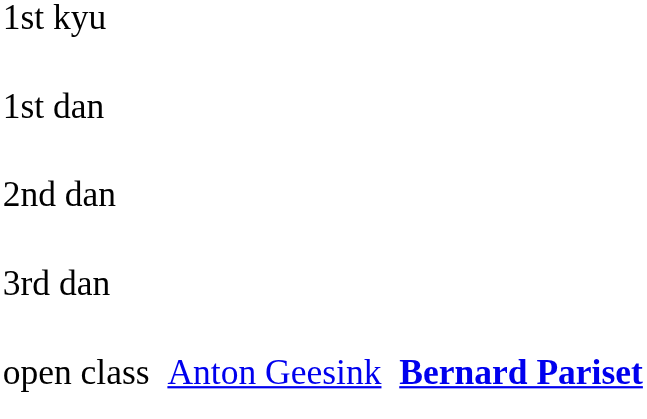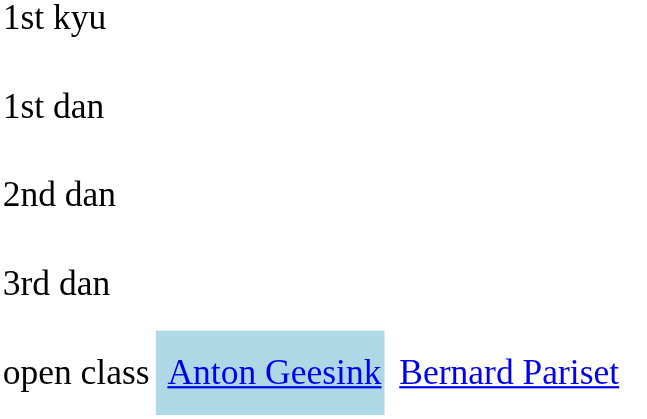(270, 372) no background -> (270, 372) lightblue background
(517, 372) bold -> (505, 372) normal
